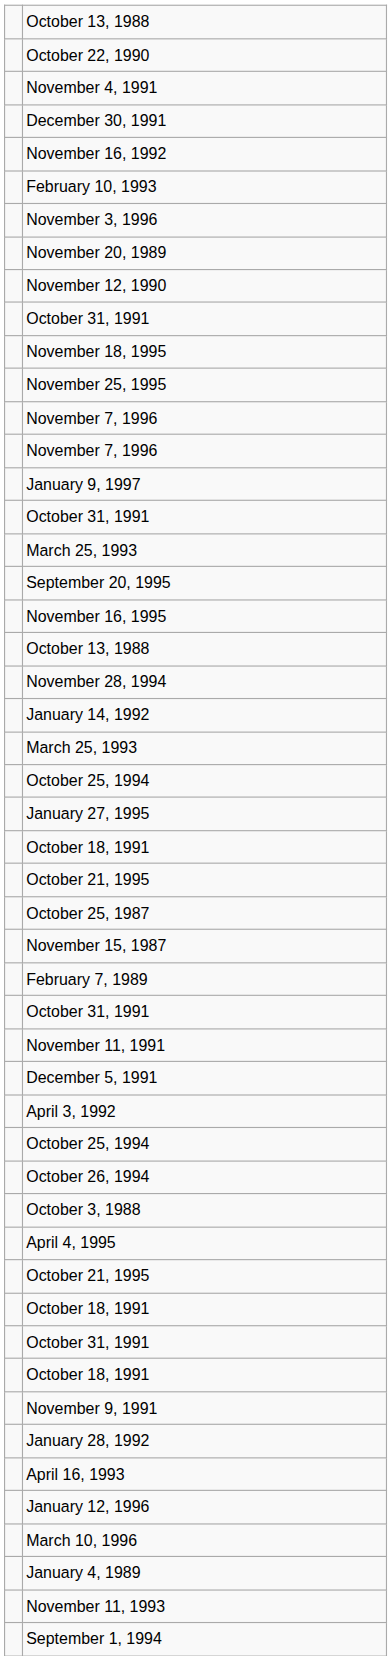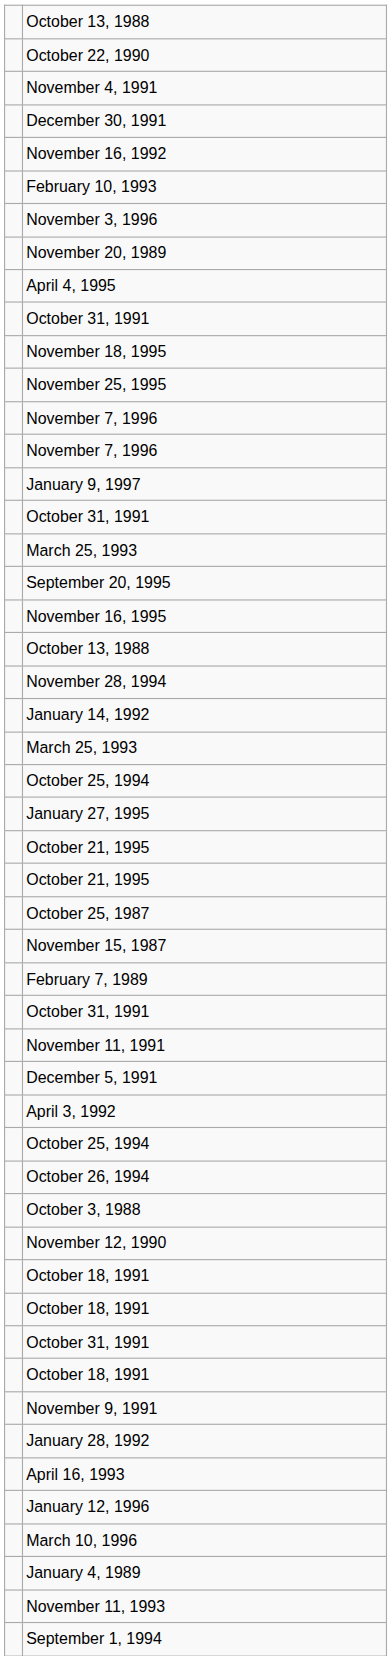(96, 286) November 12, 1990 -> (71, 286) April 4, 1995
(88, 847) October 18, 1991 -> (88, 847) October 21, 1995
(71, 1243) April 4, 1995 -> (96, 1243) November 12, 1990
(88, 1276) October 21, 1995 -> (88, 1276) October 18, 1991
